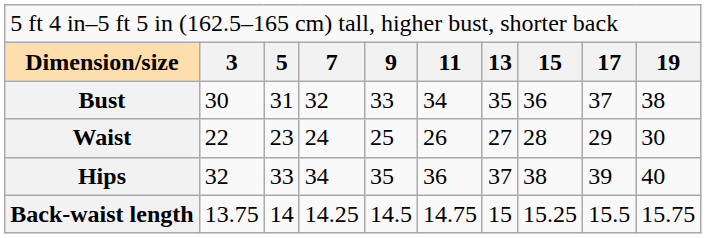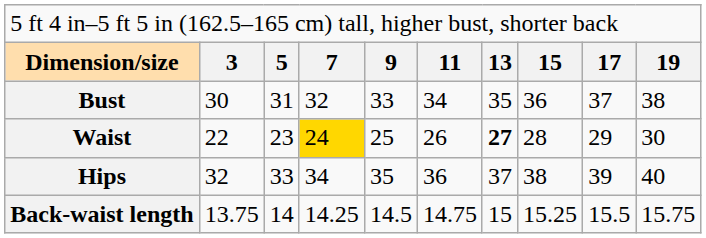(317, 137) no background -> (317, 137) gold background
(500, 137) normal -> (500, 137) bold
